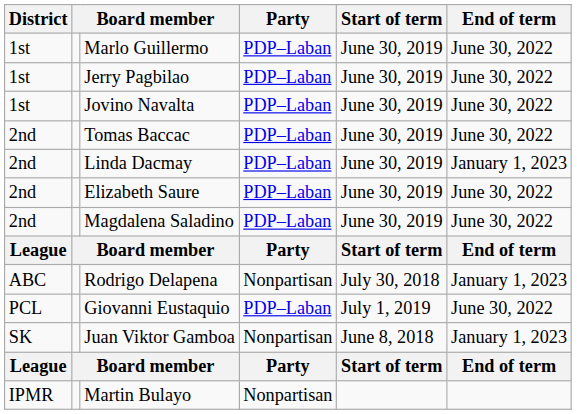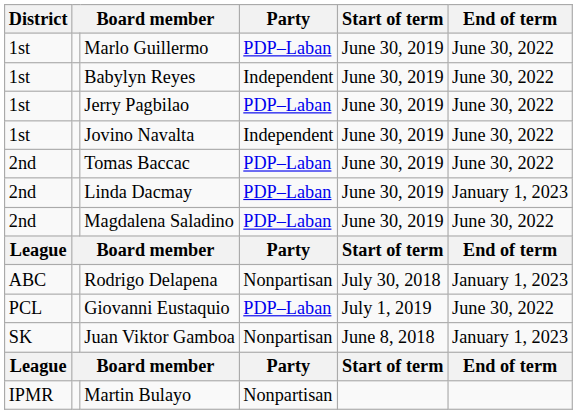+ row: (140, 76)
(287, 105) PDP–Laban -> (288, 134) Independent
- row: (142, 192)
